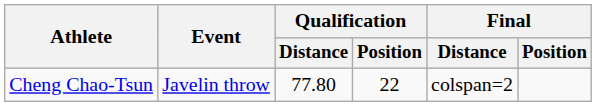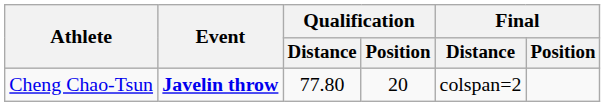(216, 85) normal -> (220, 85) bold
(390, 85) 22 -> (398, 85) 20
